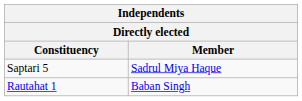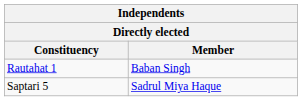rows swapped: (28, 68) <-> (32, 86)
